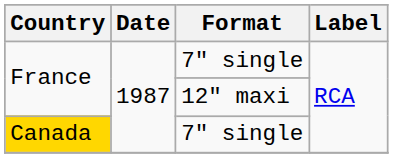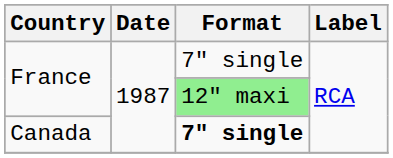(235, 97) no background -> (235, 97) lightgreen background
(51, 134) gold background -> (51, 134) no background
(242, 134) normal -> (242, 134) bold
